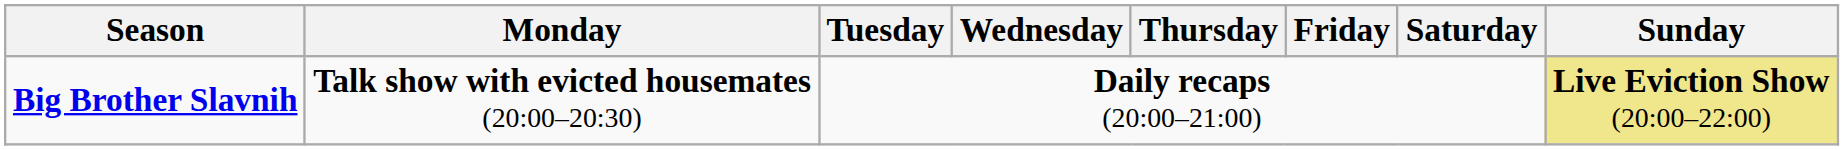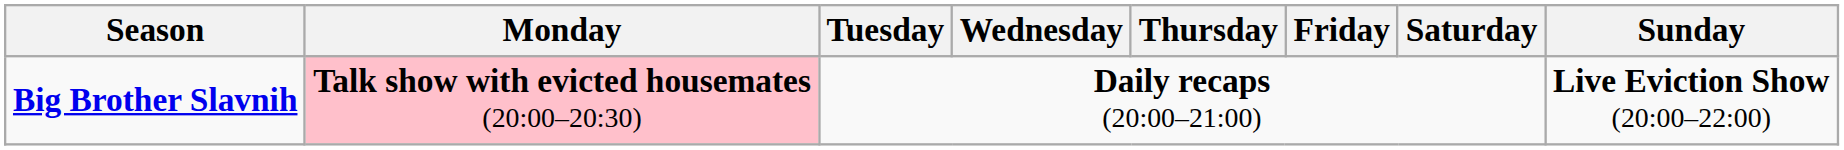(562, 97) no background -> (562, 97) pink background
(1691, 97) khaki background -> (1691, 97) no background
